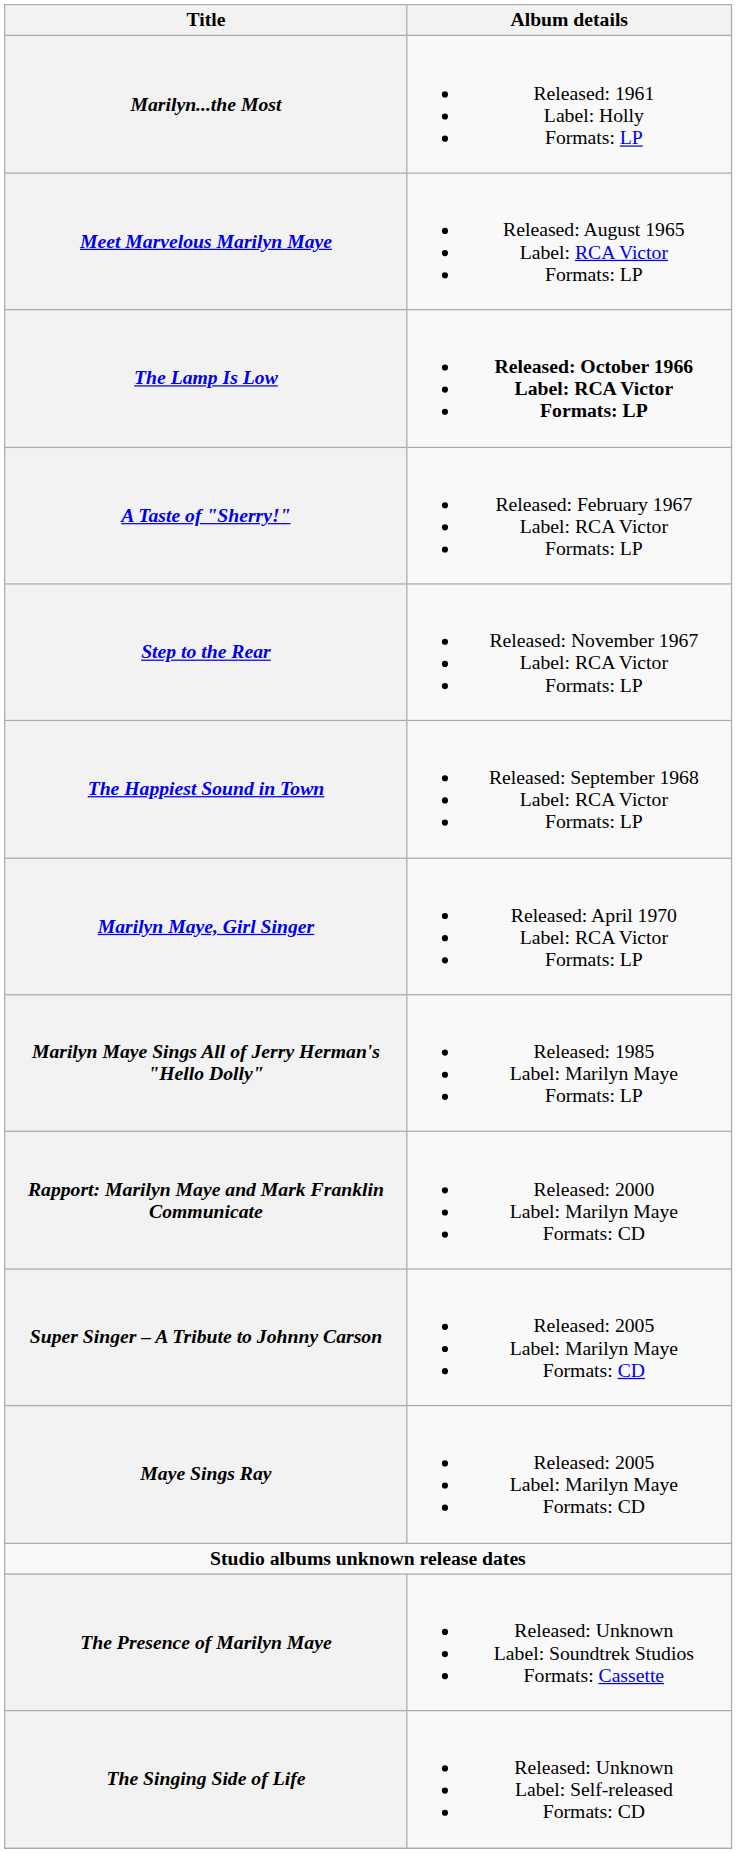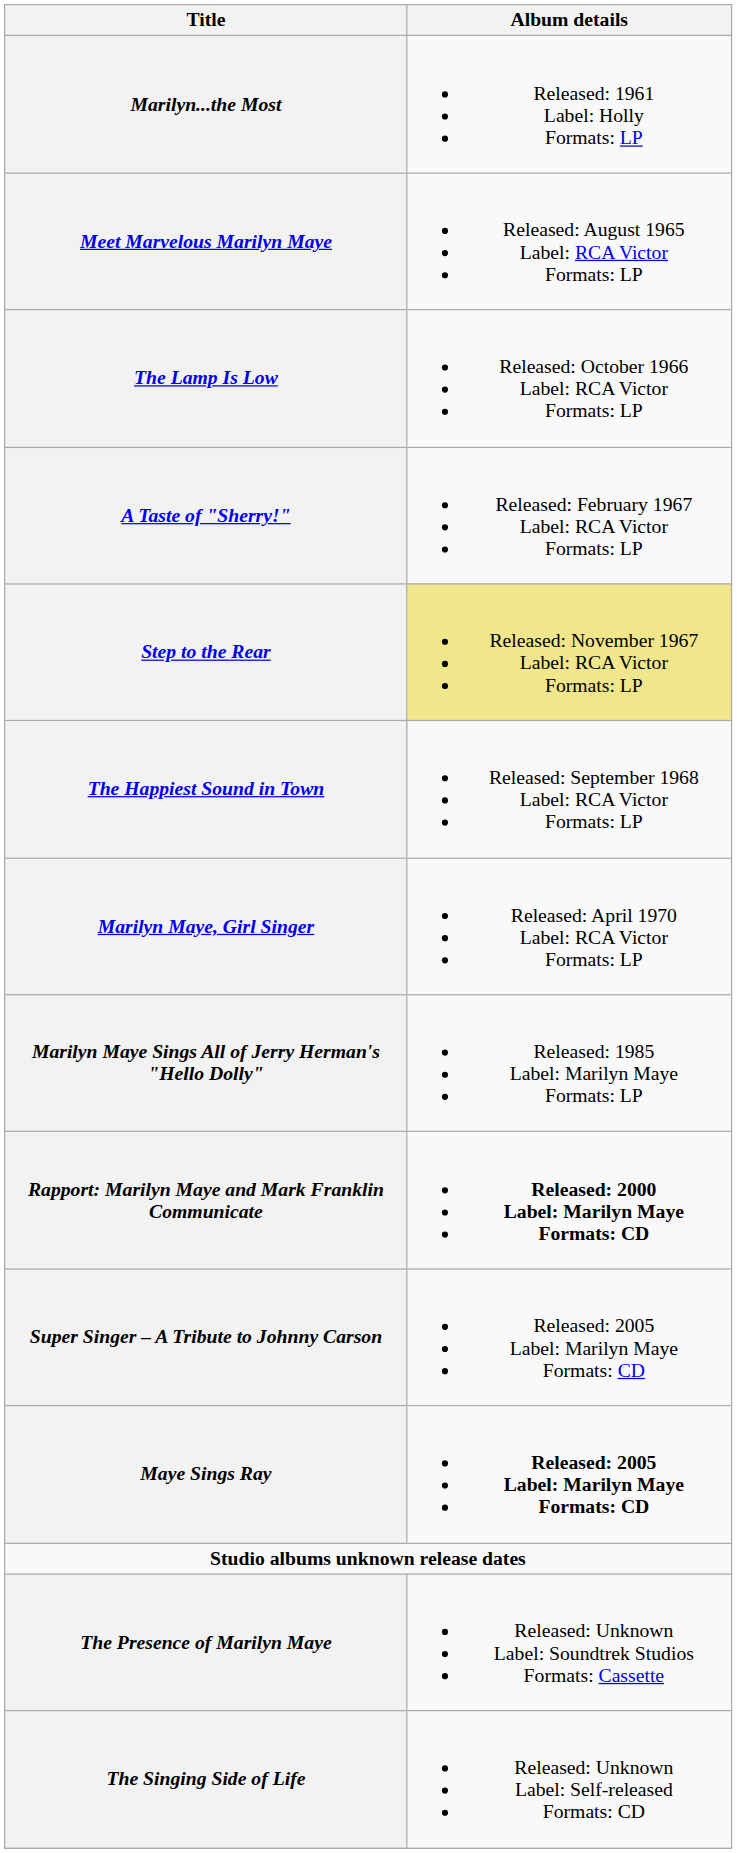(569, 389) bold -> (569, 389) normal
(569, 663) no background -> (569, 663) khaki background
(569, 1211) normal -> (569, 1211) bold
(569, 1485) normal -> (569, 1485) bold
